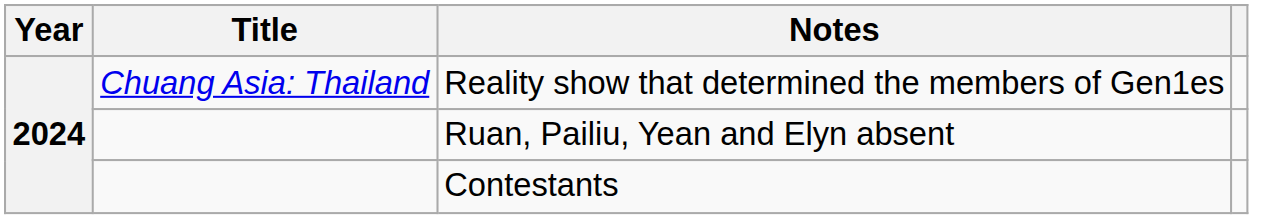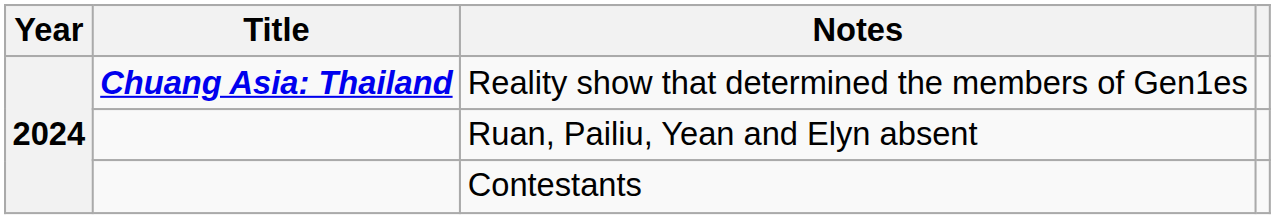(265, 82) normal -> (276, 82) bold
